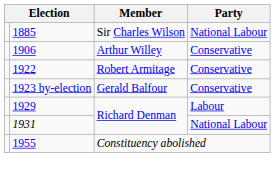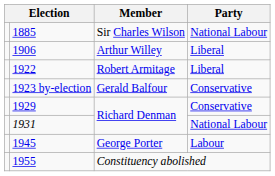(221, 50) Conservative -> (207, 50) Liberal
(221, 69) Conservative -> (207, 69) Liberal
(207, 106) Labour -> (221, 106) Conservative
+ row: (24, 143)
